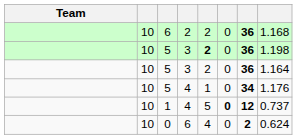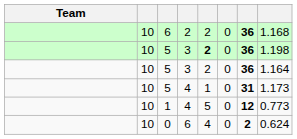(247, 87) 34 -> (247, 87) 31
(275, 87) 1.176 -> (275, 87) 1.173
(227, 106) bold -> (227, 106) normal
(275, 106) 0.737 -> (275, 106) 0.773
